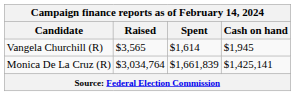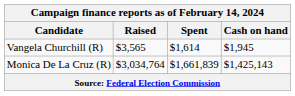(248, 64) $1,425,141 -> (248, 64) $1,425,143
